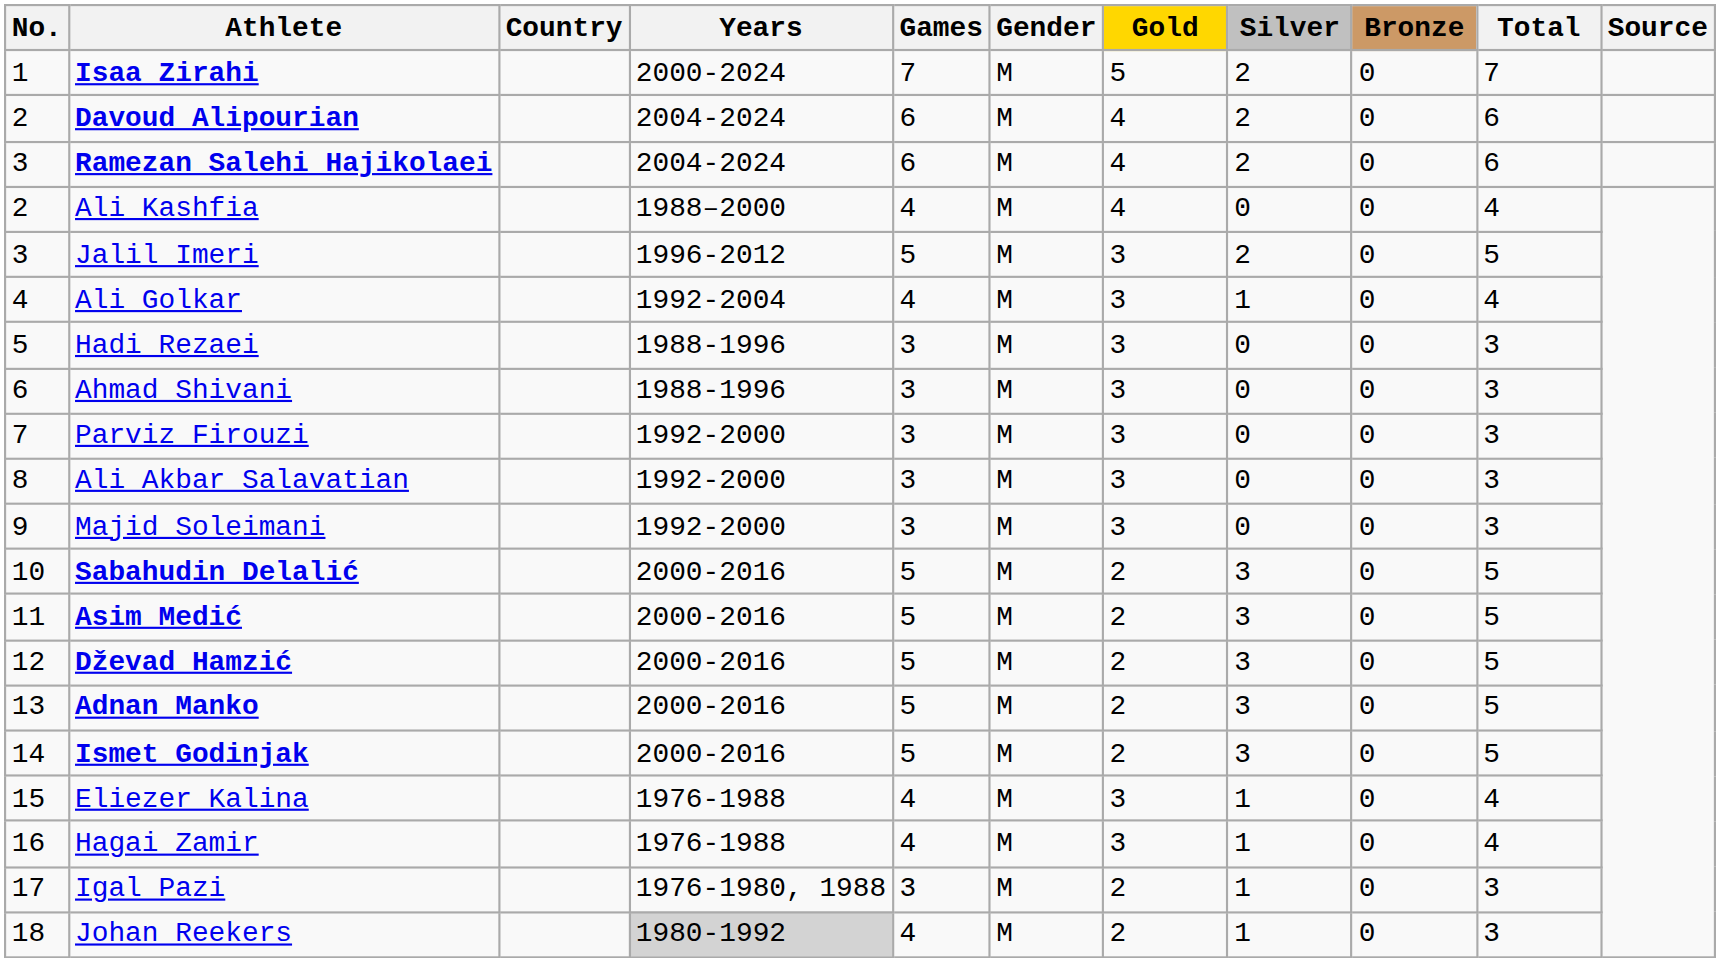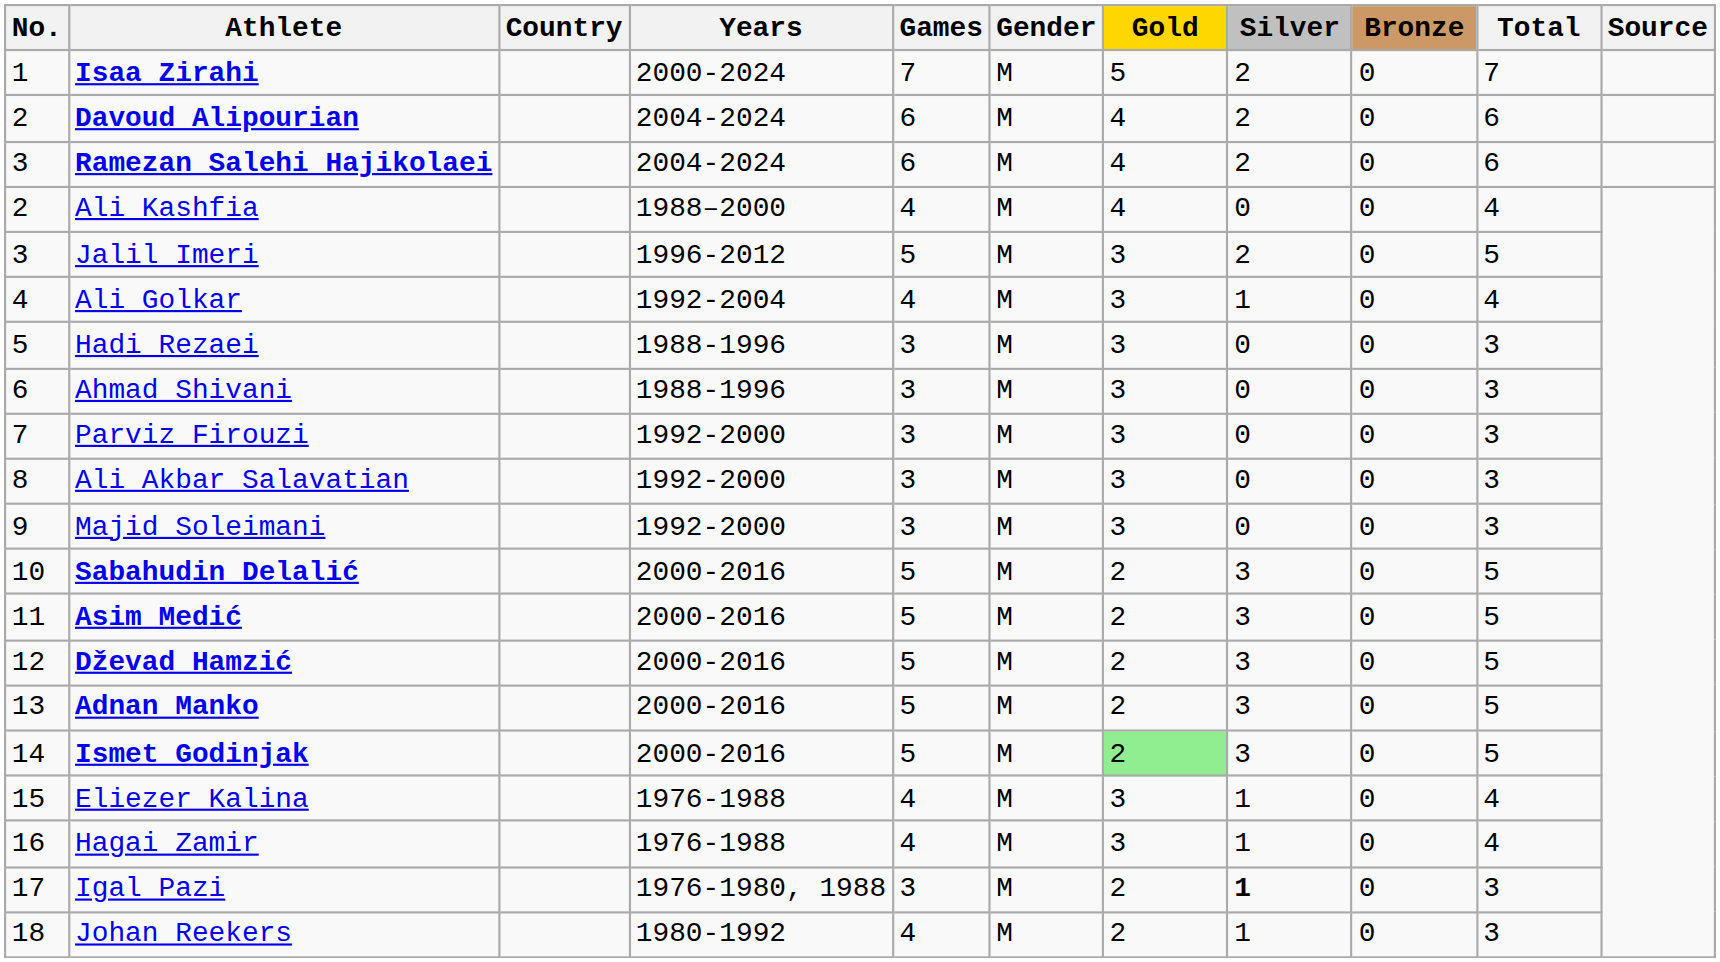(1118, 753) no background -> (1118, 753) lightgreen background
(1242, 889) normal -> (1242, 889) bold
(711, 935) lightgrey background -> (711, 935) no background
